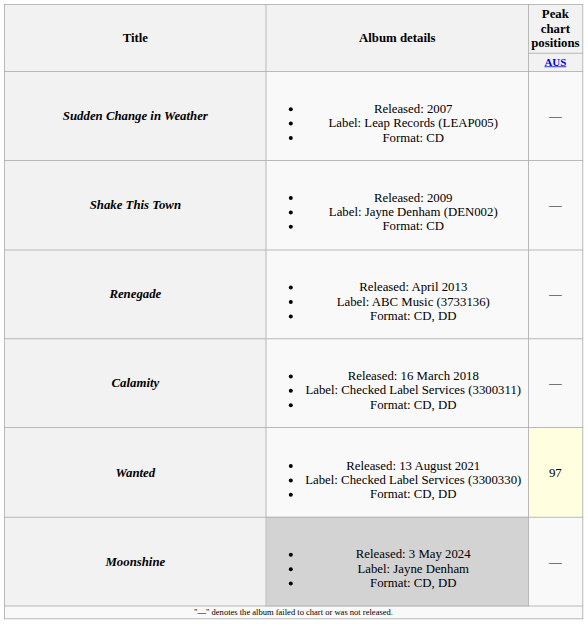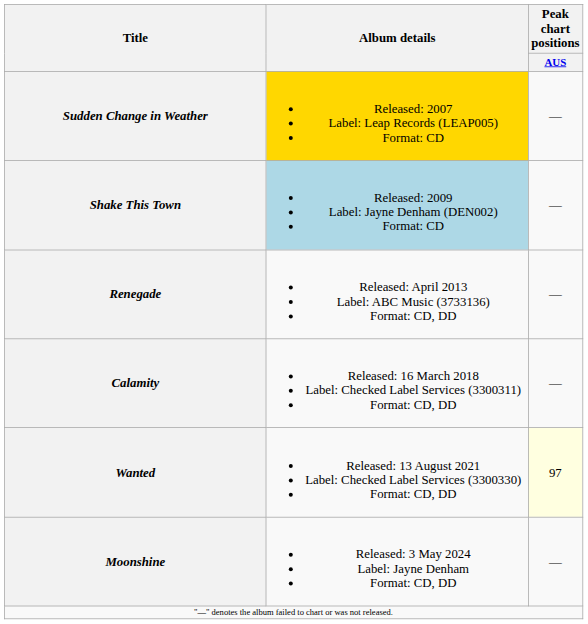(397, 123) no background -> (397, 123) gold background
(397, 212) no background -> (397, 212) lightblue background
(397, 569) lightgrey background -> (397, 569) no background
